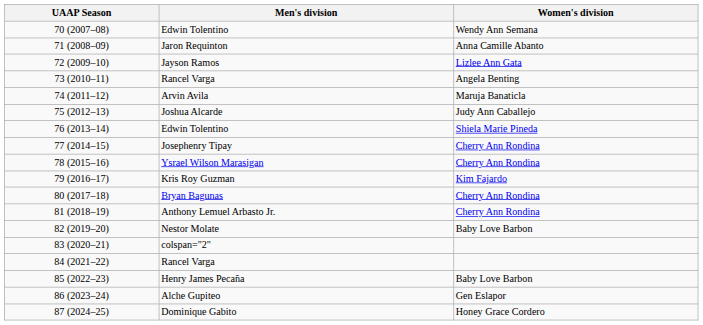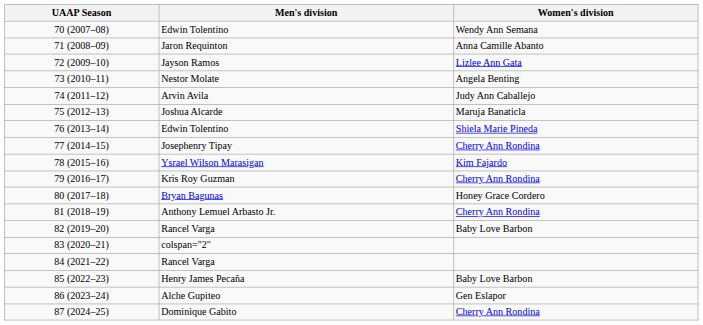(188, 79) Rancel Varga -> (190, 79) Nestor Molate
(491, 96) Maruja Banaticla -> (496, 96) Judy Ann Caballejo
(496, 112) Judy Ann Caballejo -> (491, 112) Maruja Banaticla
(498, 162) Cherry Ann Rondina -> (481, 162) Kim Fajardo
(481, 179) Kim Fajardo -> (498, 179) Cherry Ann Rondina
(498, 196) Cherry Ann Rondina -> (500, 196) Honey Grace Cordero
(190, 229) Nestor Molate -> (188, 229) Rancel Varga
(500, 312) Honey Grace Cordero -> (498, 312) Cherry Ann Rondina
